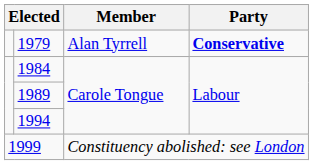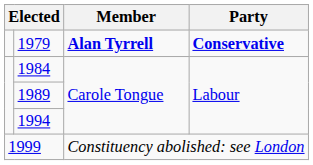(107, 43) normal -> (110, 43) bold
